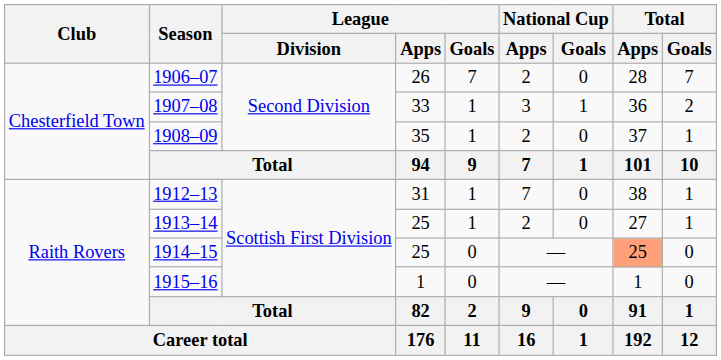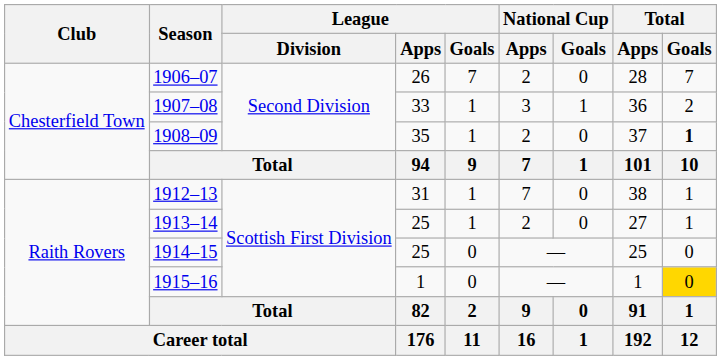(689, 135) normal -> (689, 135) bold
(638, 252) lightsalmon background -> (638, 252) no background
(689, 281) no background -> (689, 281) gold background
